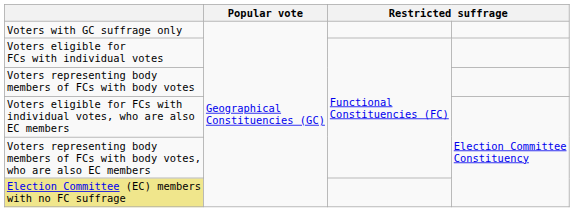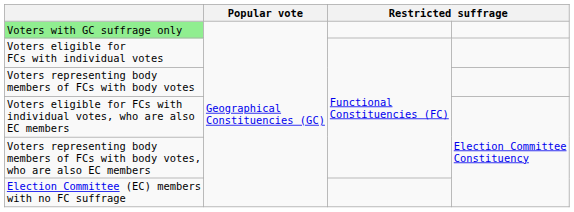(95, 30) no background -> (95, 30) lightgreen background
(104, 193) khaki background -> (104, 193) no background
